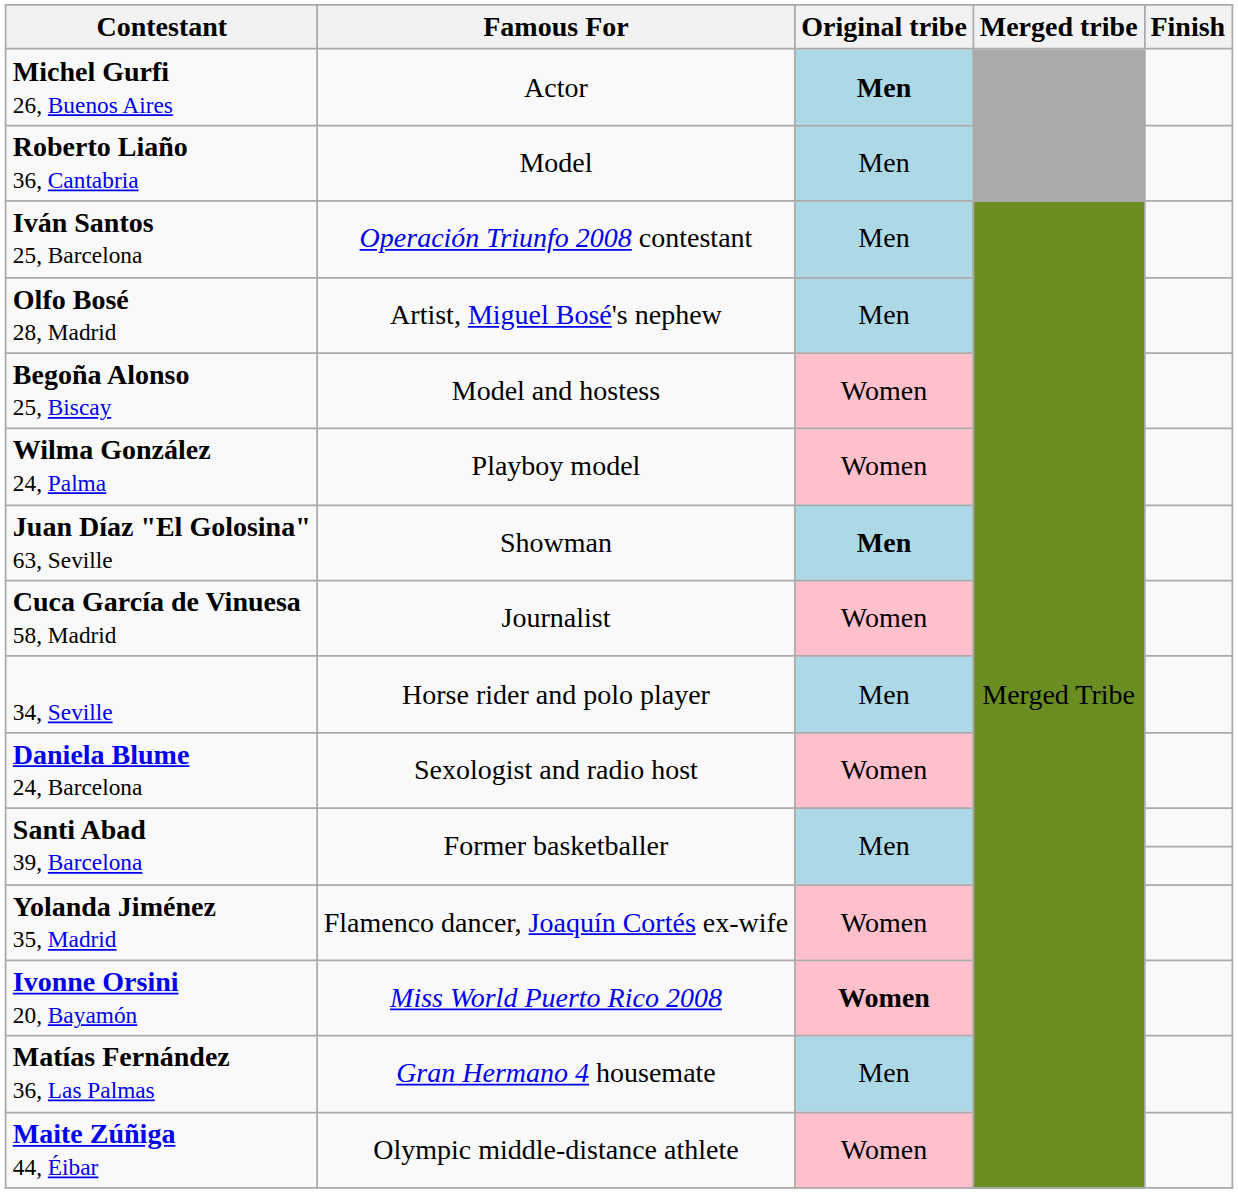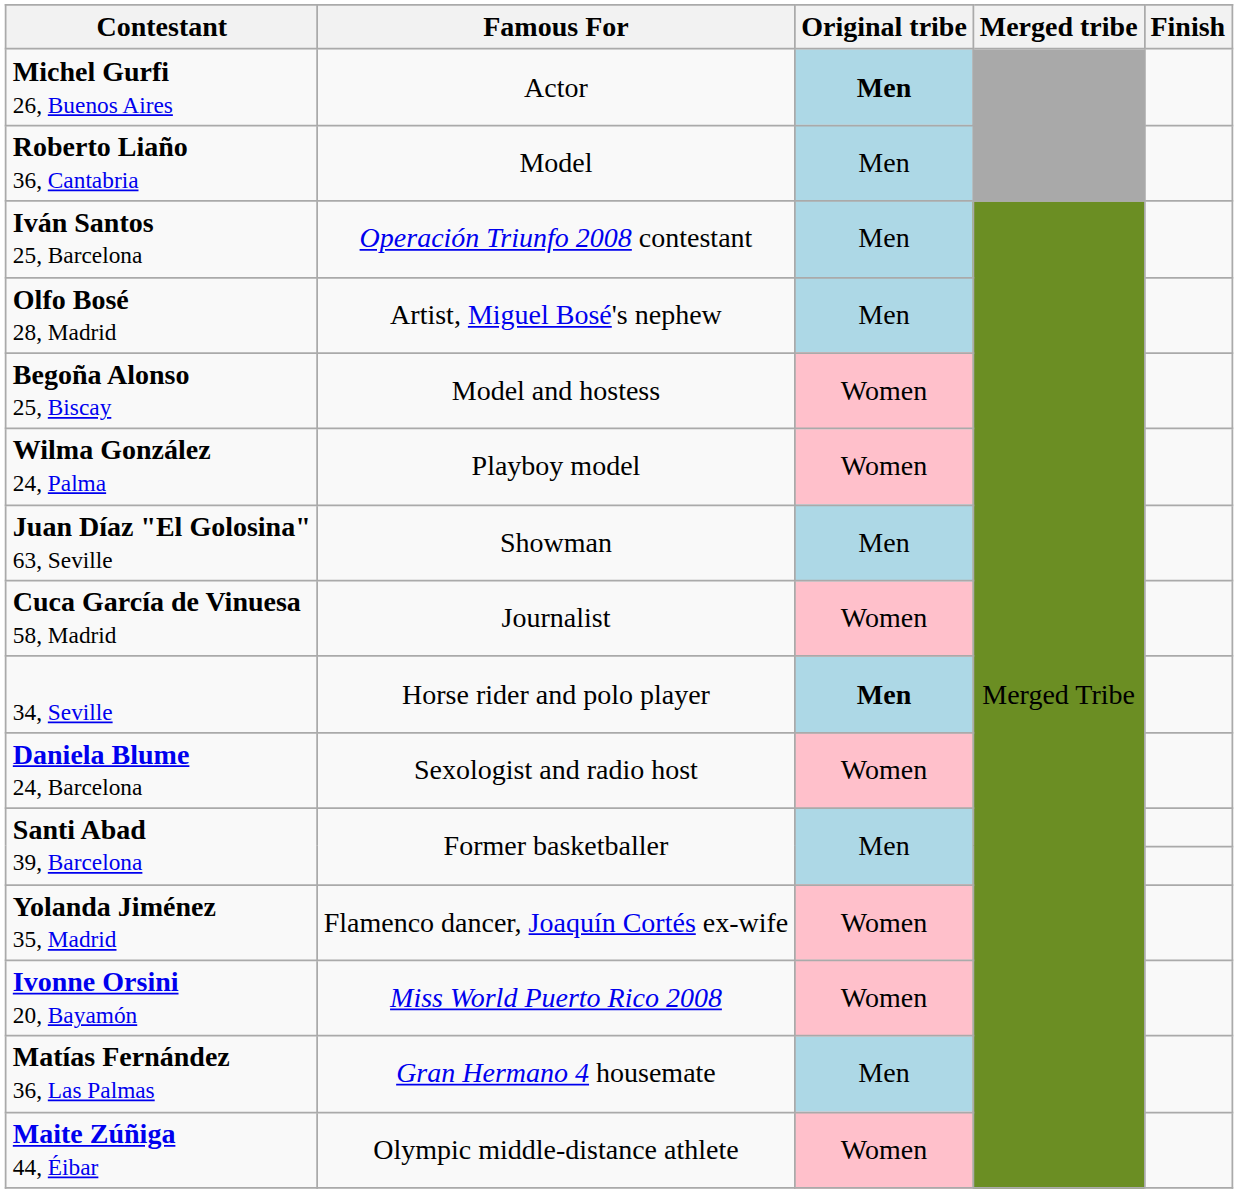(884, 542) bold -> (884, 542) normal
(884, 694) normal -> (884, 694) bold
(884, 997) bold -> (884, 997) normal
